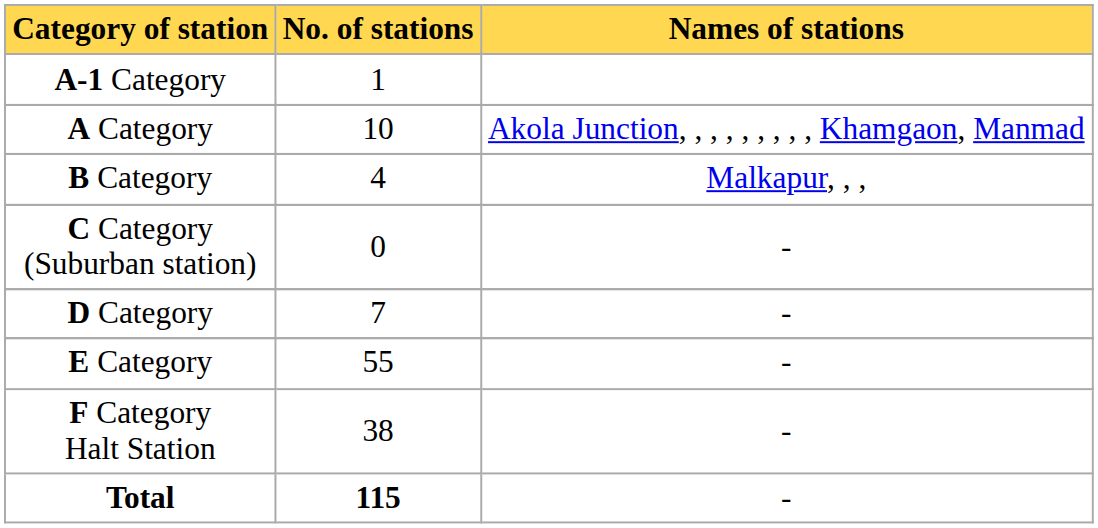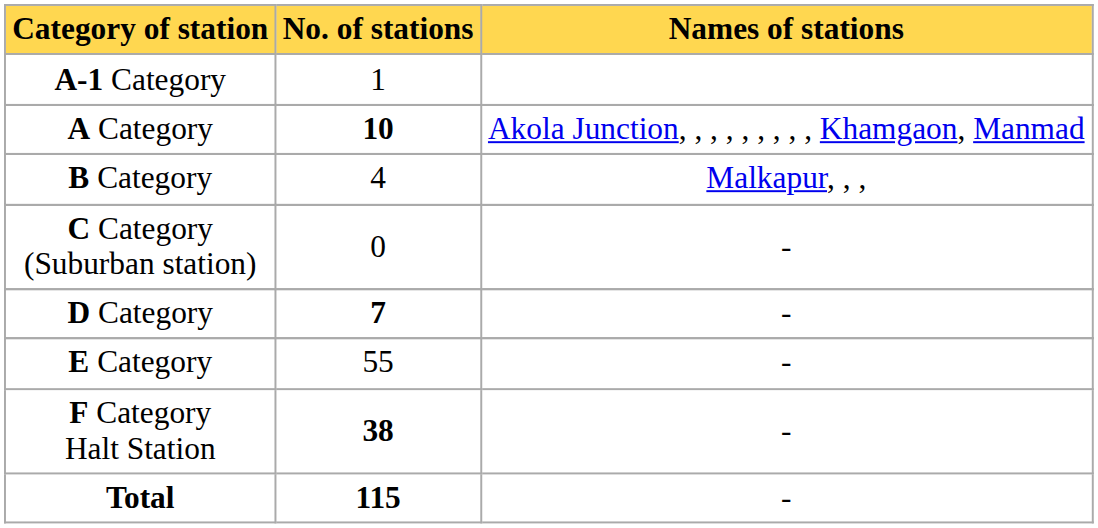(378, 128) normal -> (378, 128) bold
(378, 313) normal -> (378, 313) bold
(378, 430) normal -> (378, 430) bold
